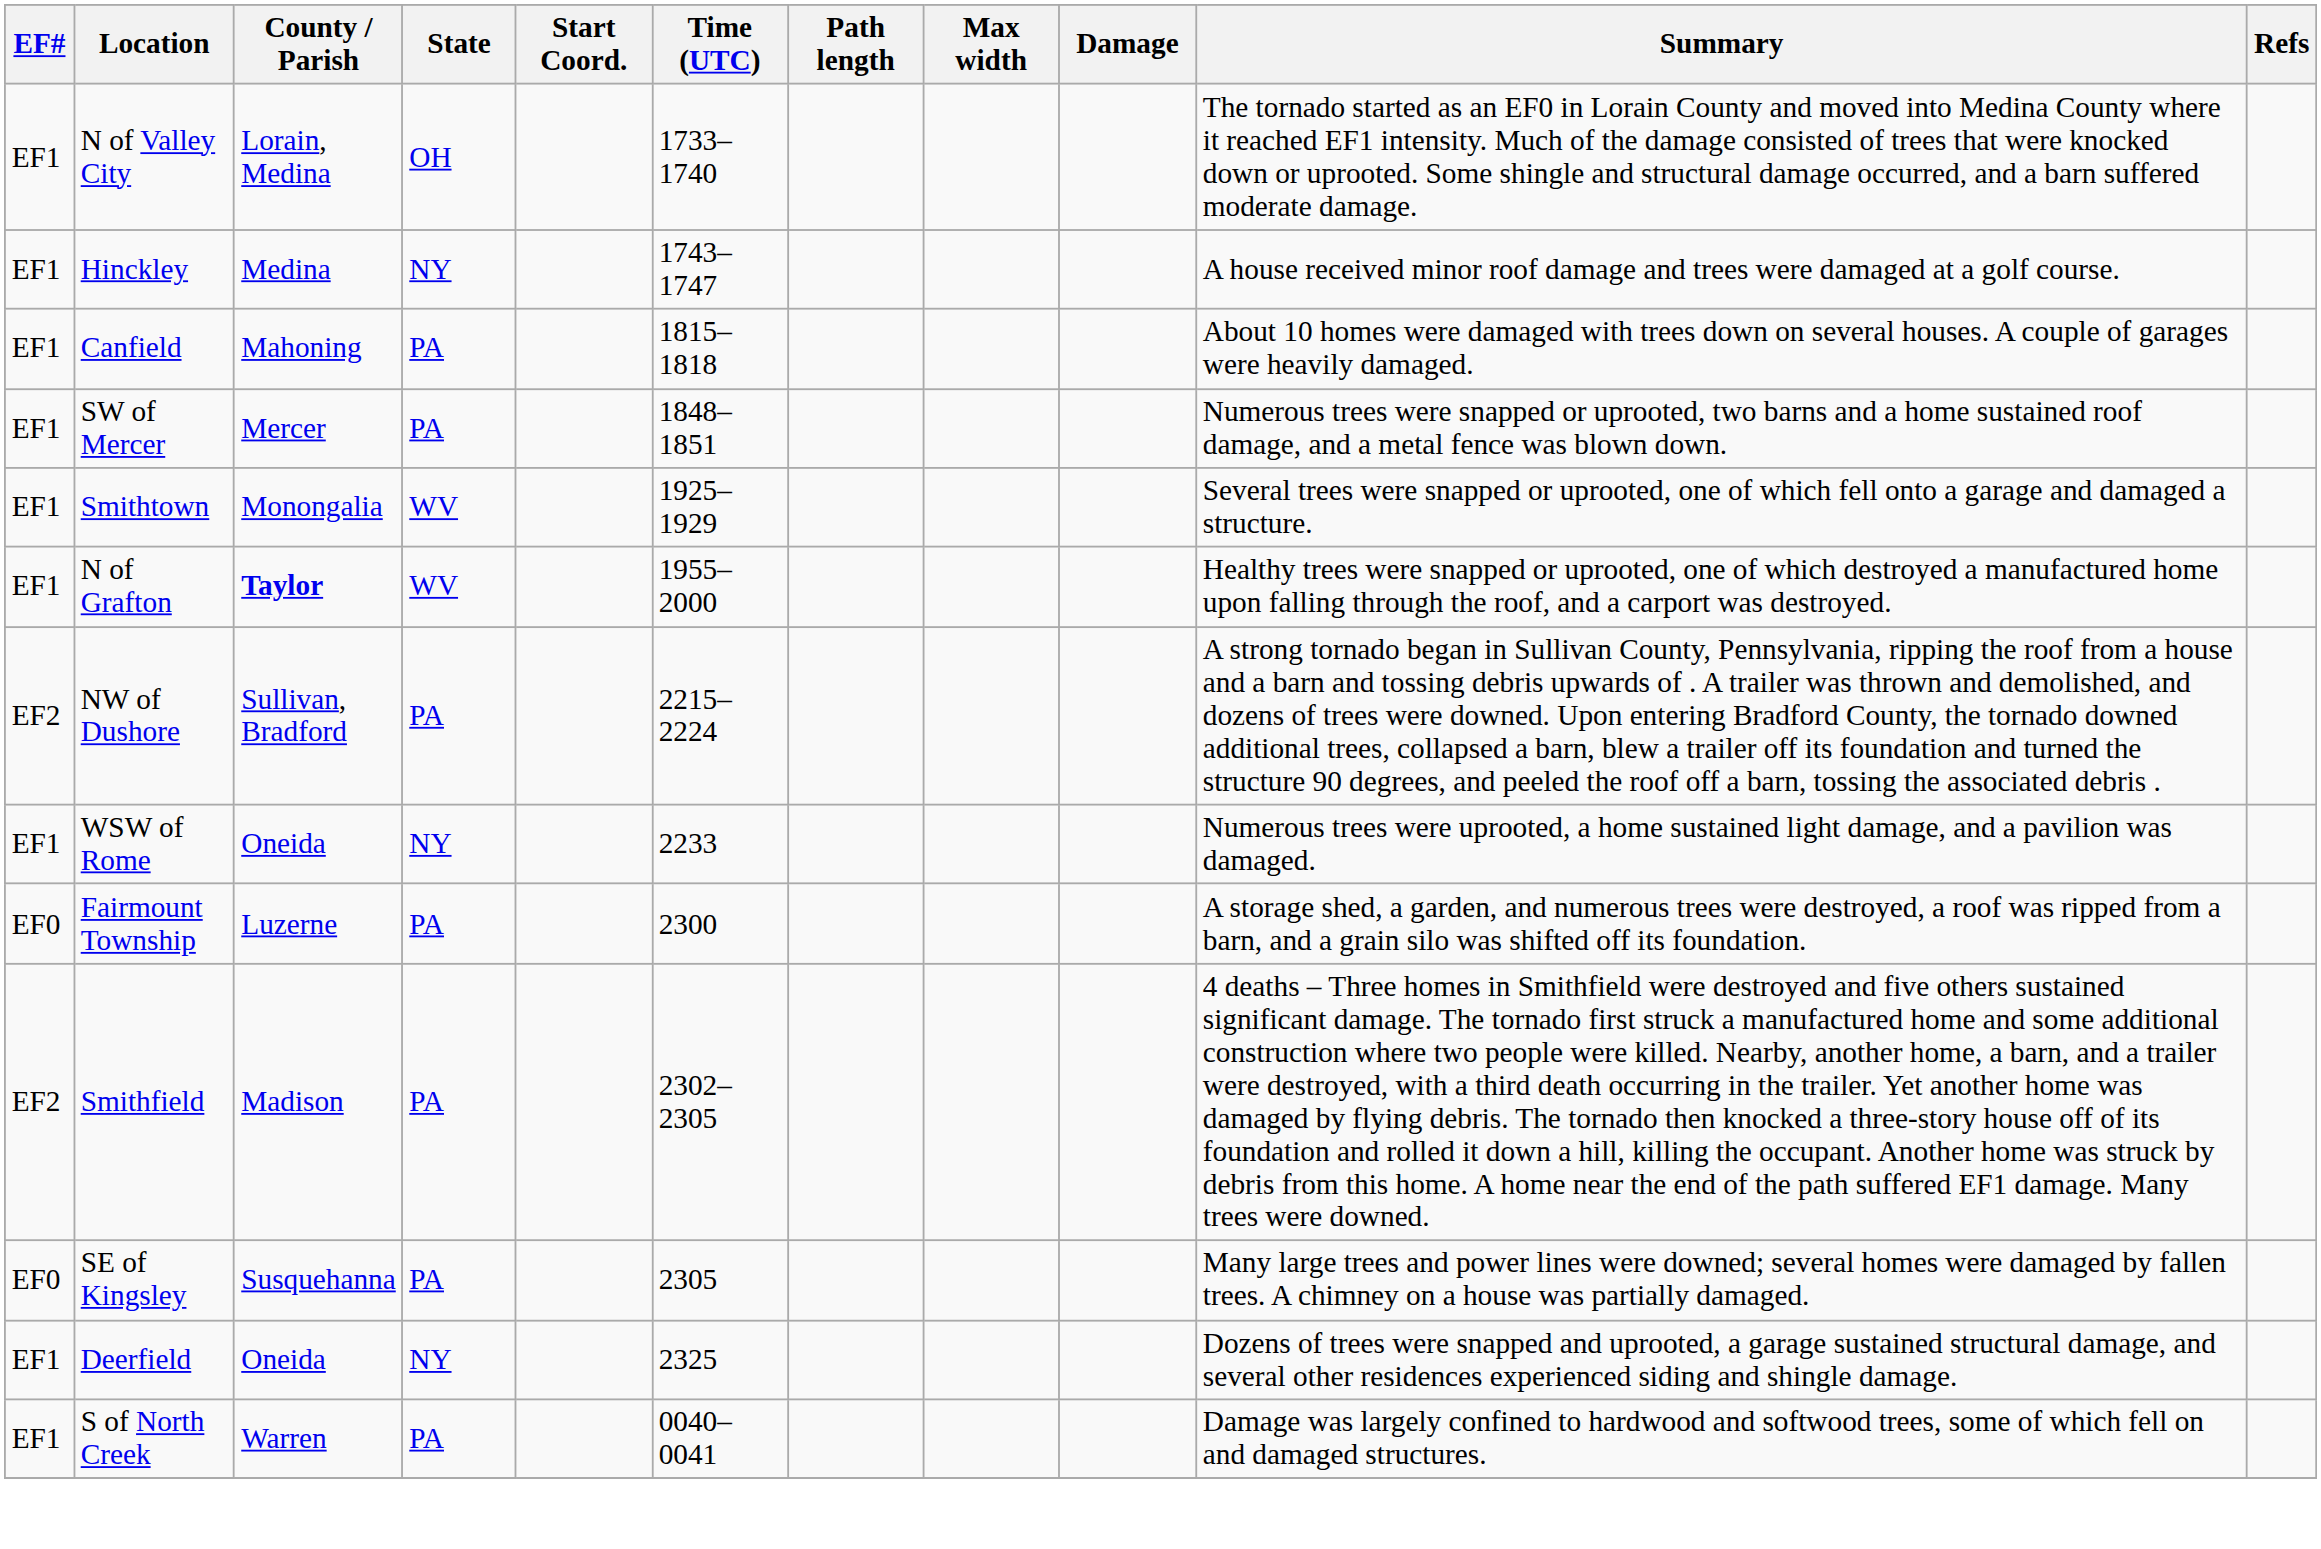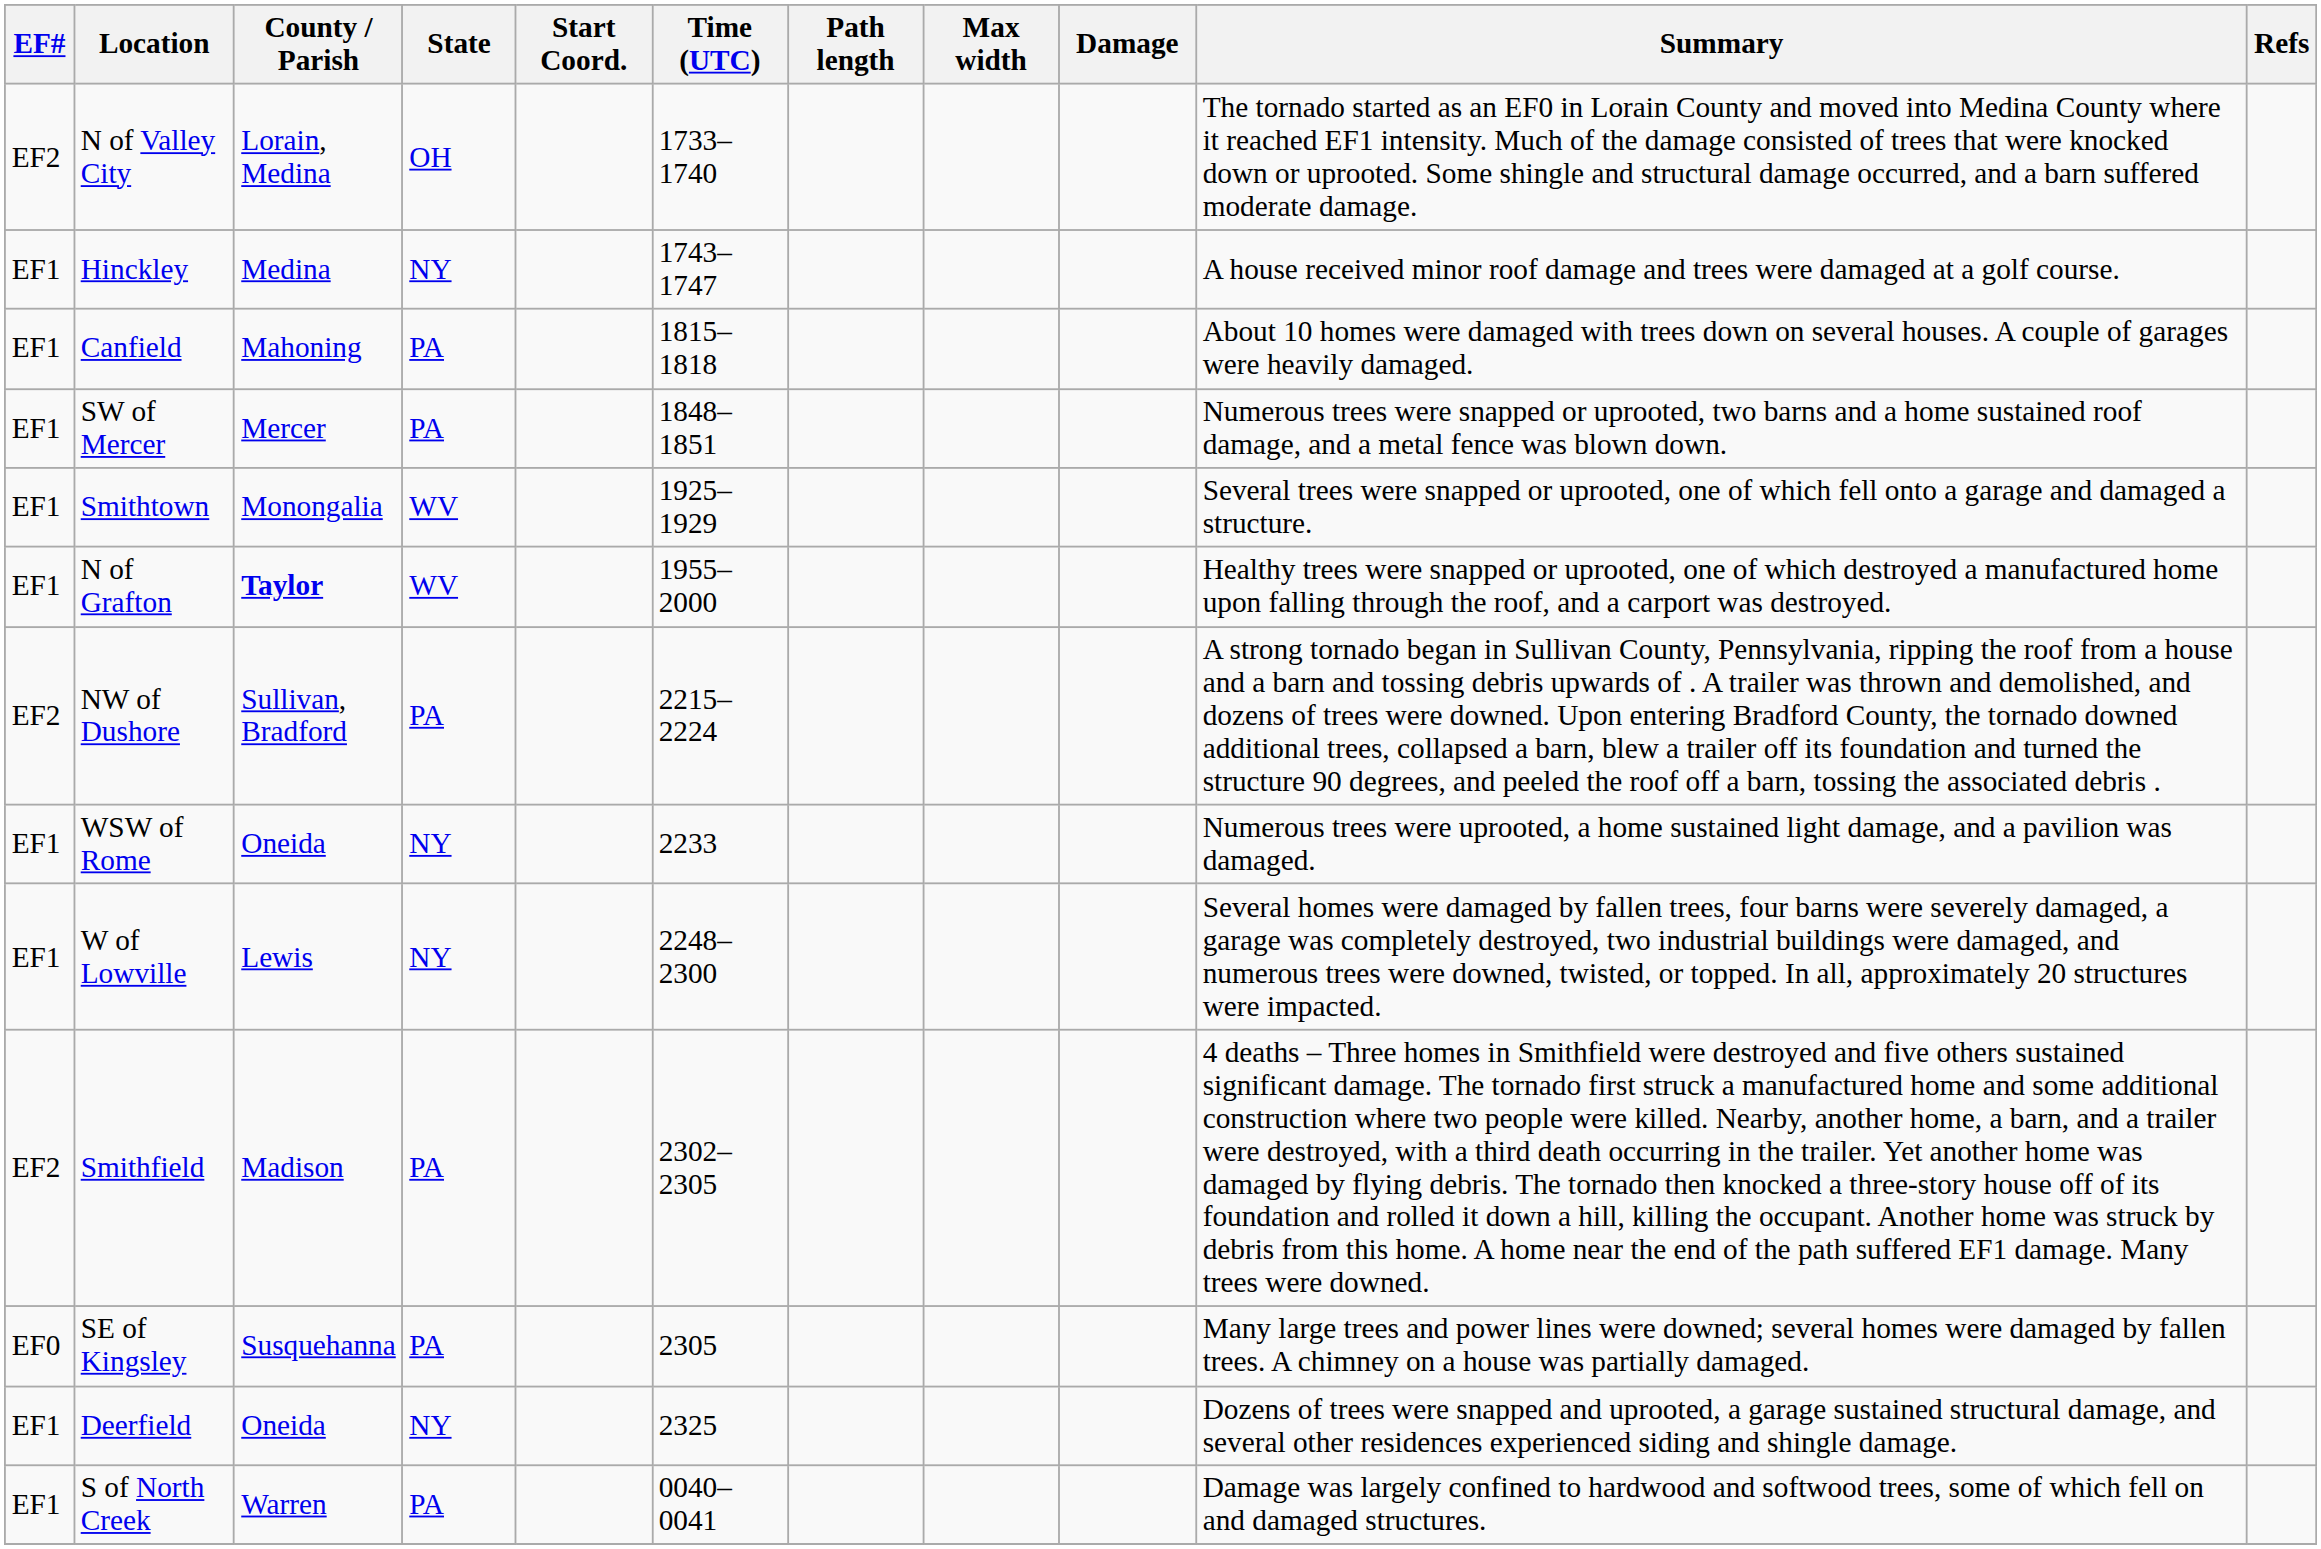(36, 156) EF1 -> (36, 156) EF2
+ row: (134, 956)
- row: (142, 923)
